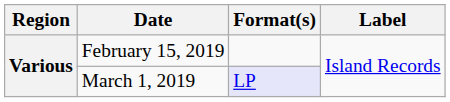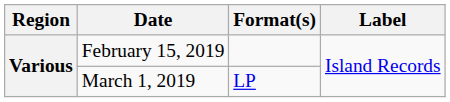(245, 81) lavender background -> (245, 81) no background
